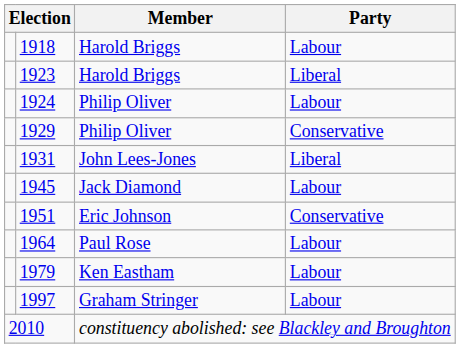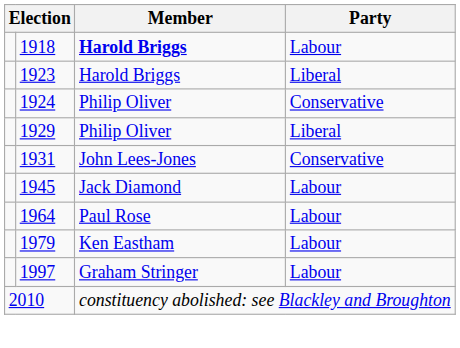(130, 46) normal -> (133, 46) bold
(315, 103) Labour -> (337, 103) Conservative
(337, 131) Conservative -> (315, 131) Liberal
(315, 159) Liberal -> (337, 159) Conservative
- row: (37, 215)
